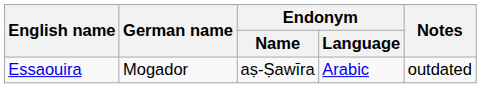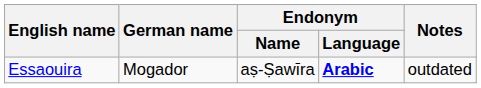(346, 69) normal -> (348, 69) bold
